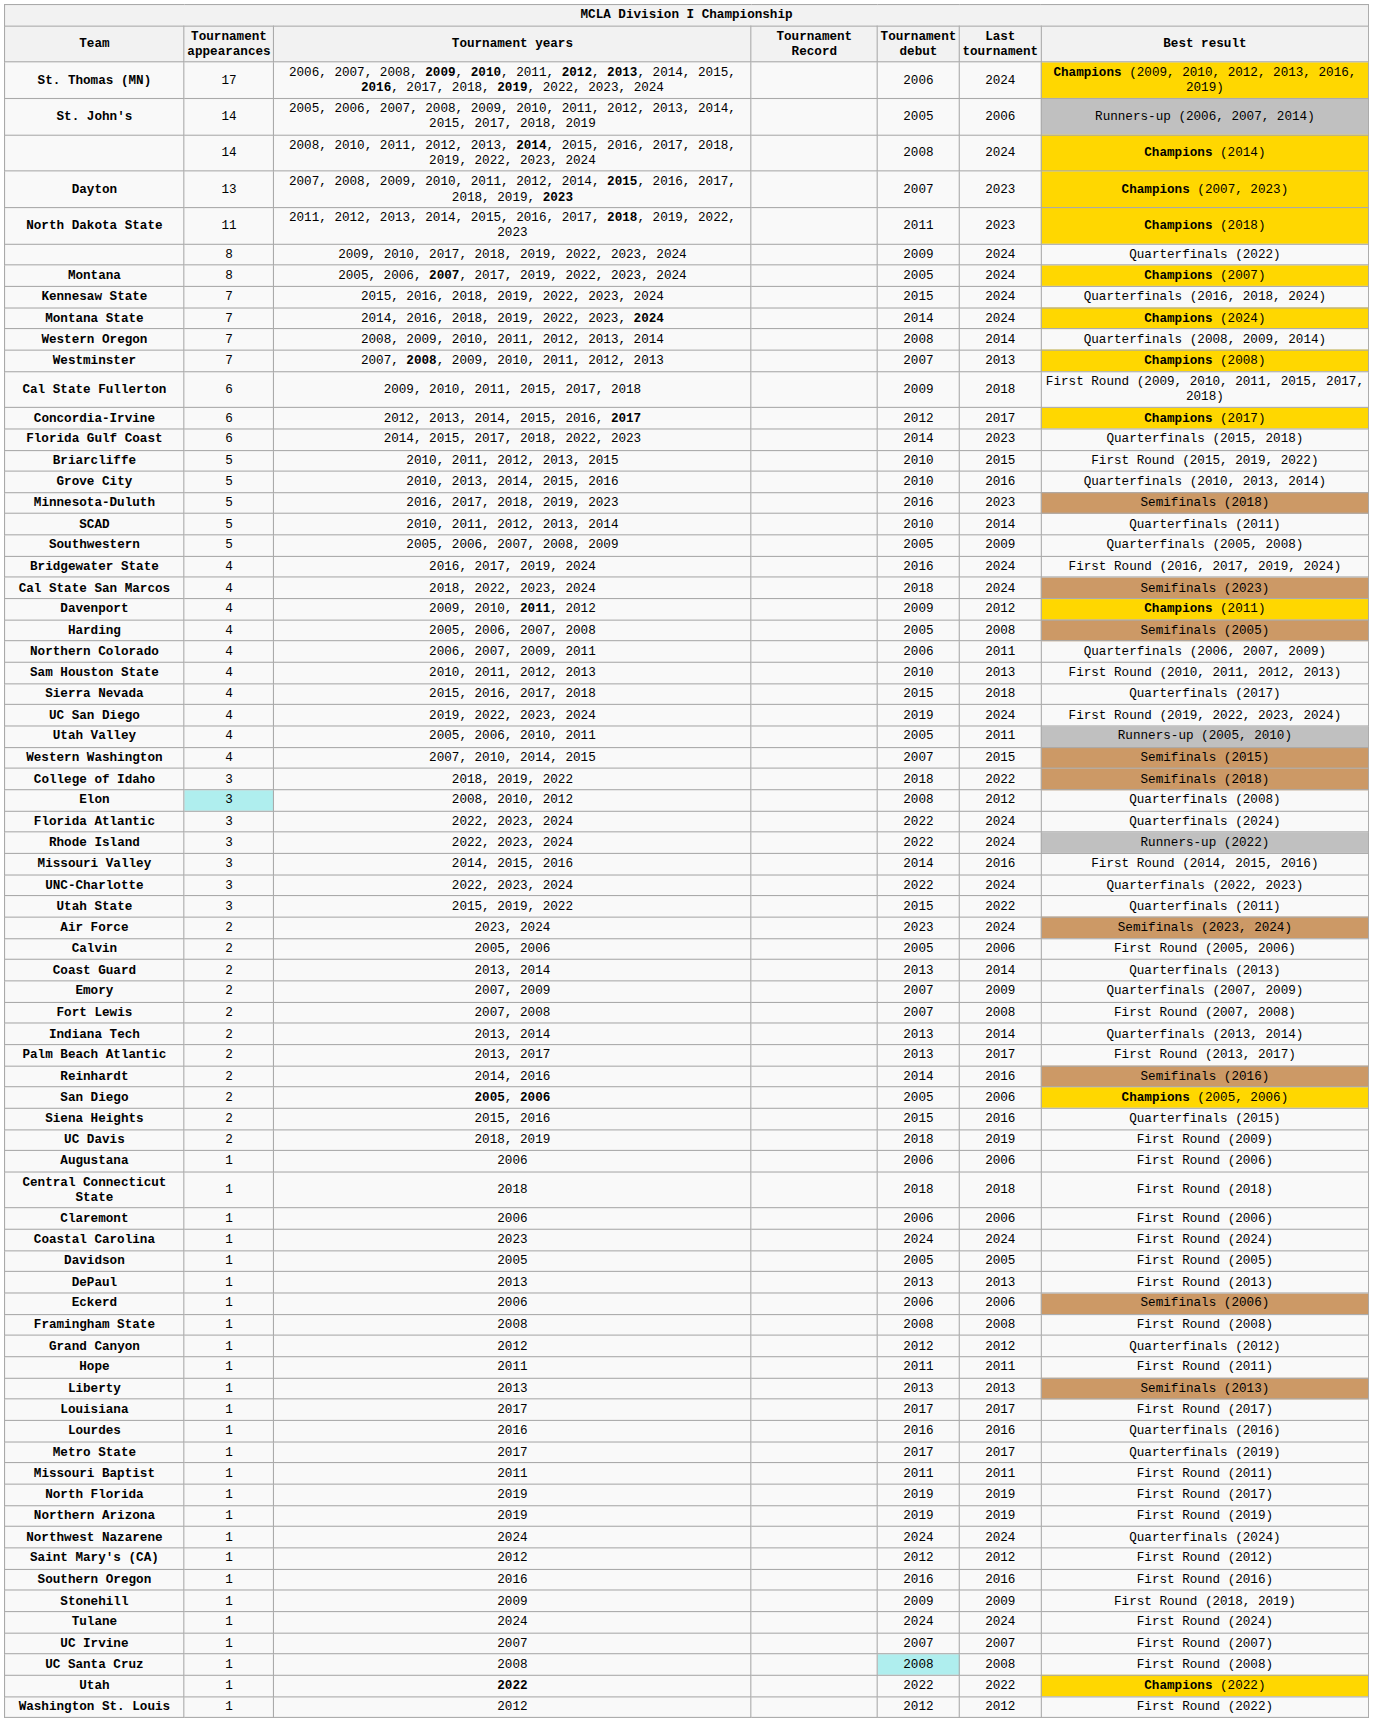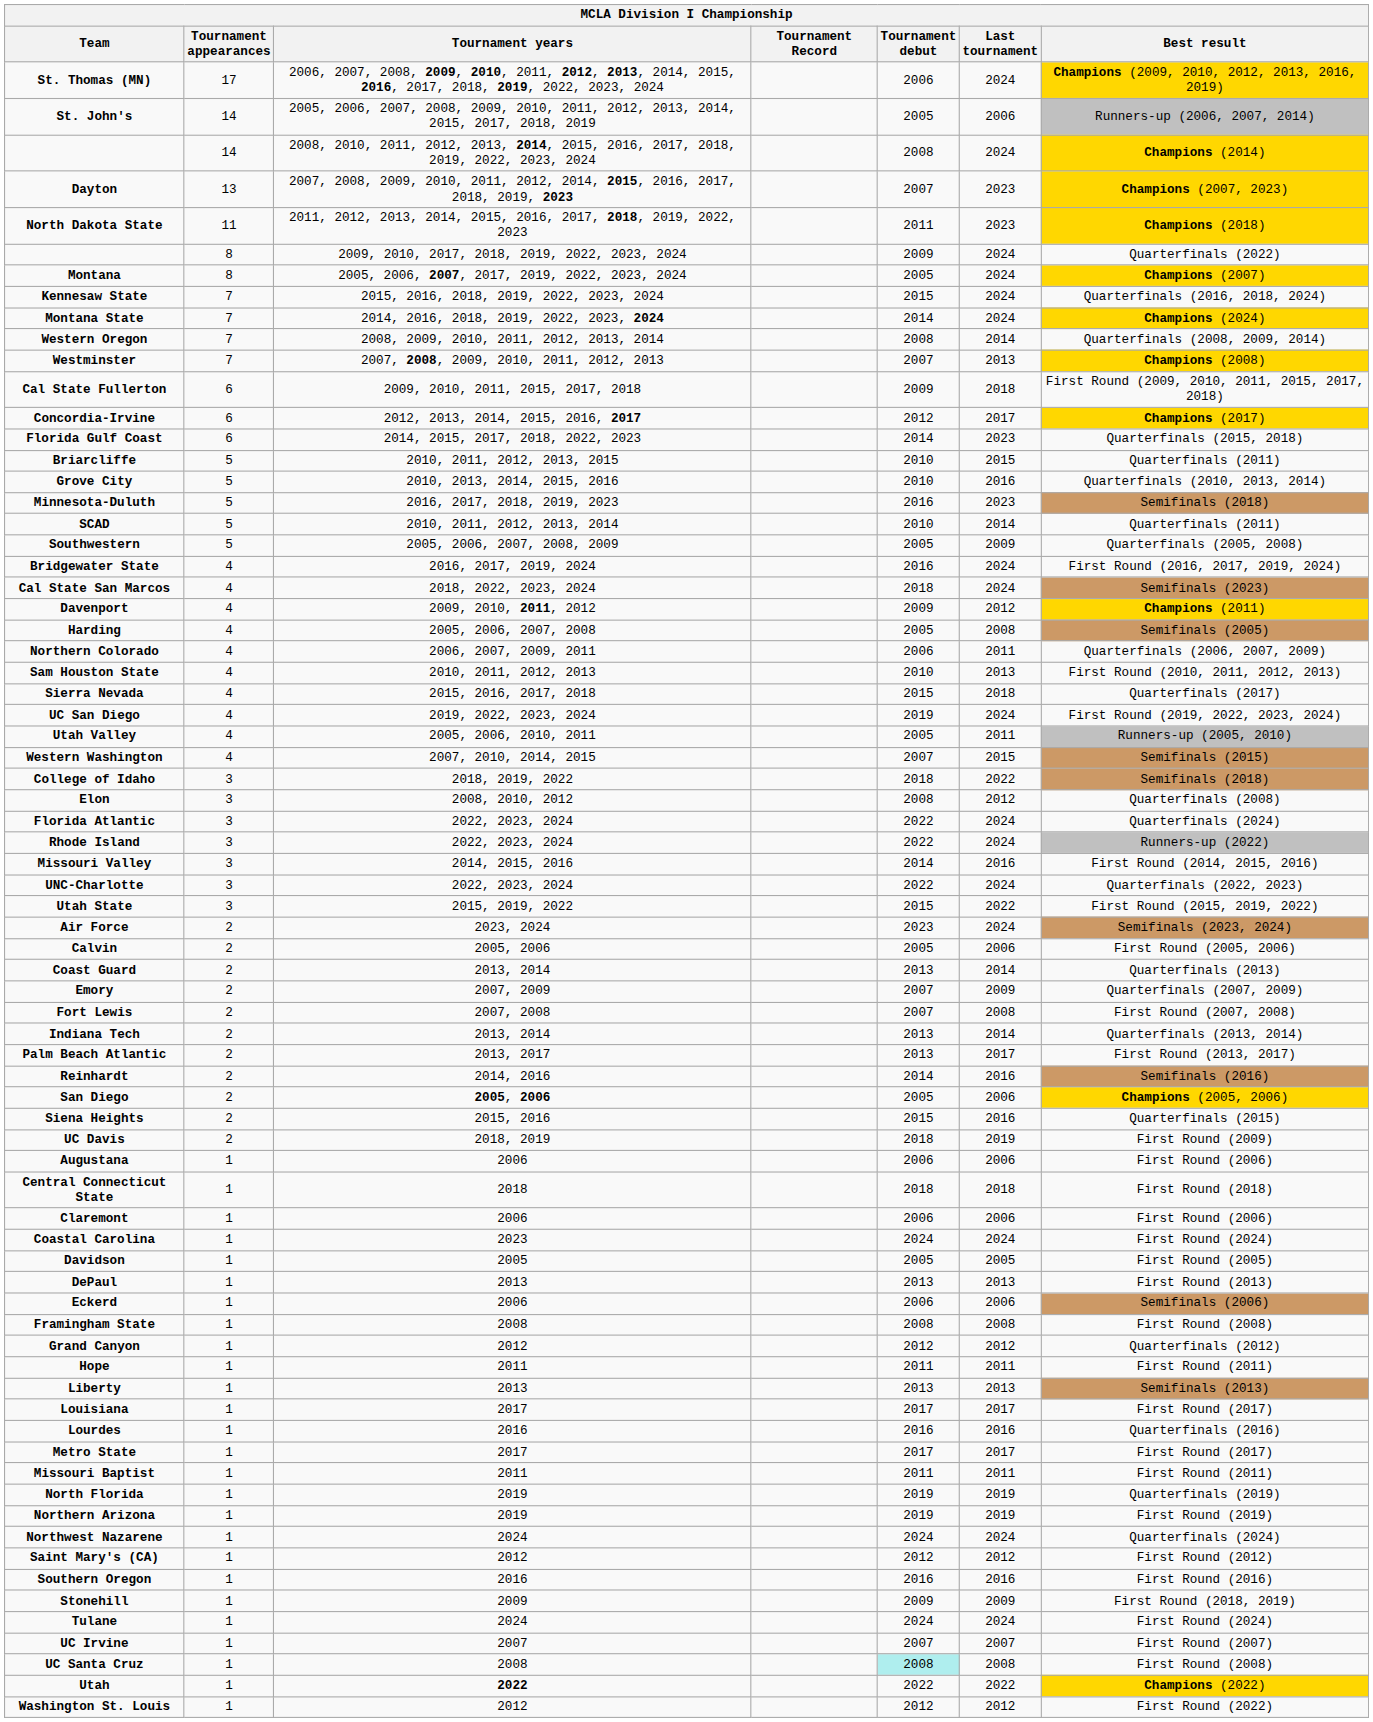(1205, 460) First Round (2015, 2019, 2022) -> (1205, 460) Quarterfinals (2011)
(229, 800) paleturquoise background -> (229, 800) no background
(1205, 906) Quarterfinals (2011) -> (1205, 906) First Round (2015, 2019, 2022)
(1205, 1452) Quarterfinals (2019) -> (1205, 1452) First Round (2017)
(1205, 1494) First Round (2017) -> (1205, 1494) Quarterfinals (2019)
